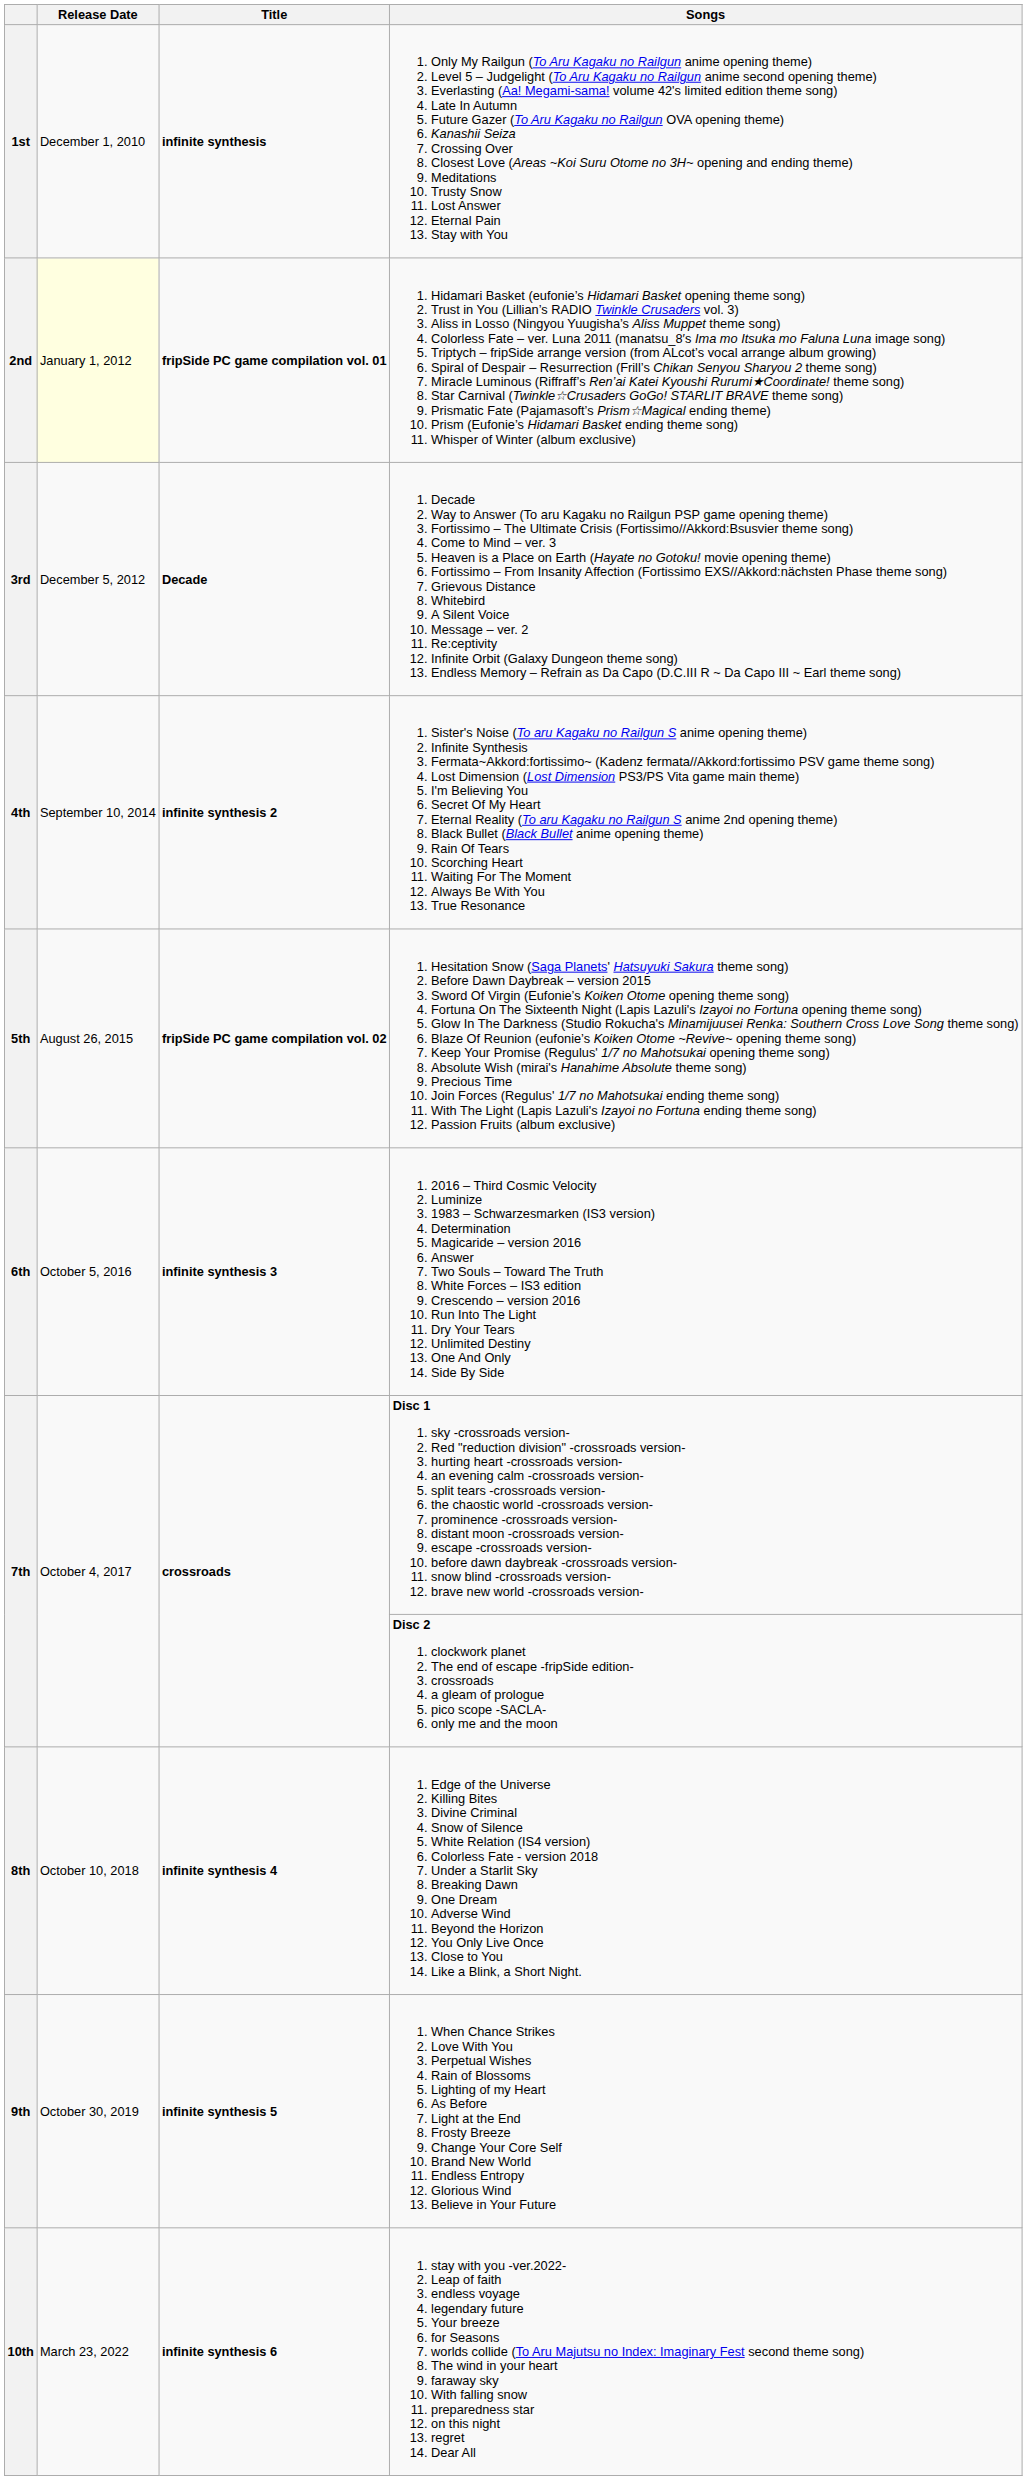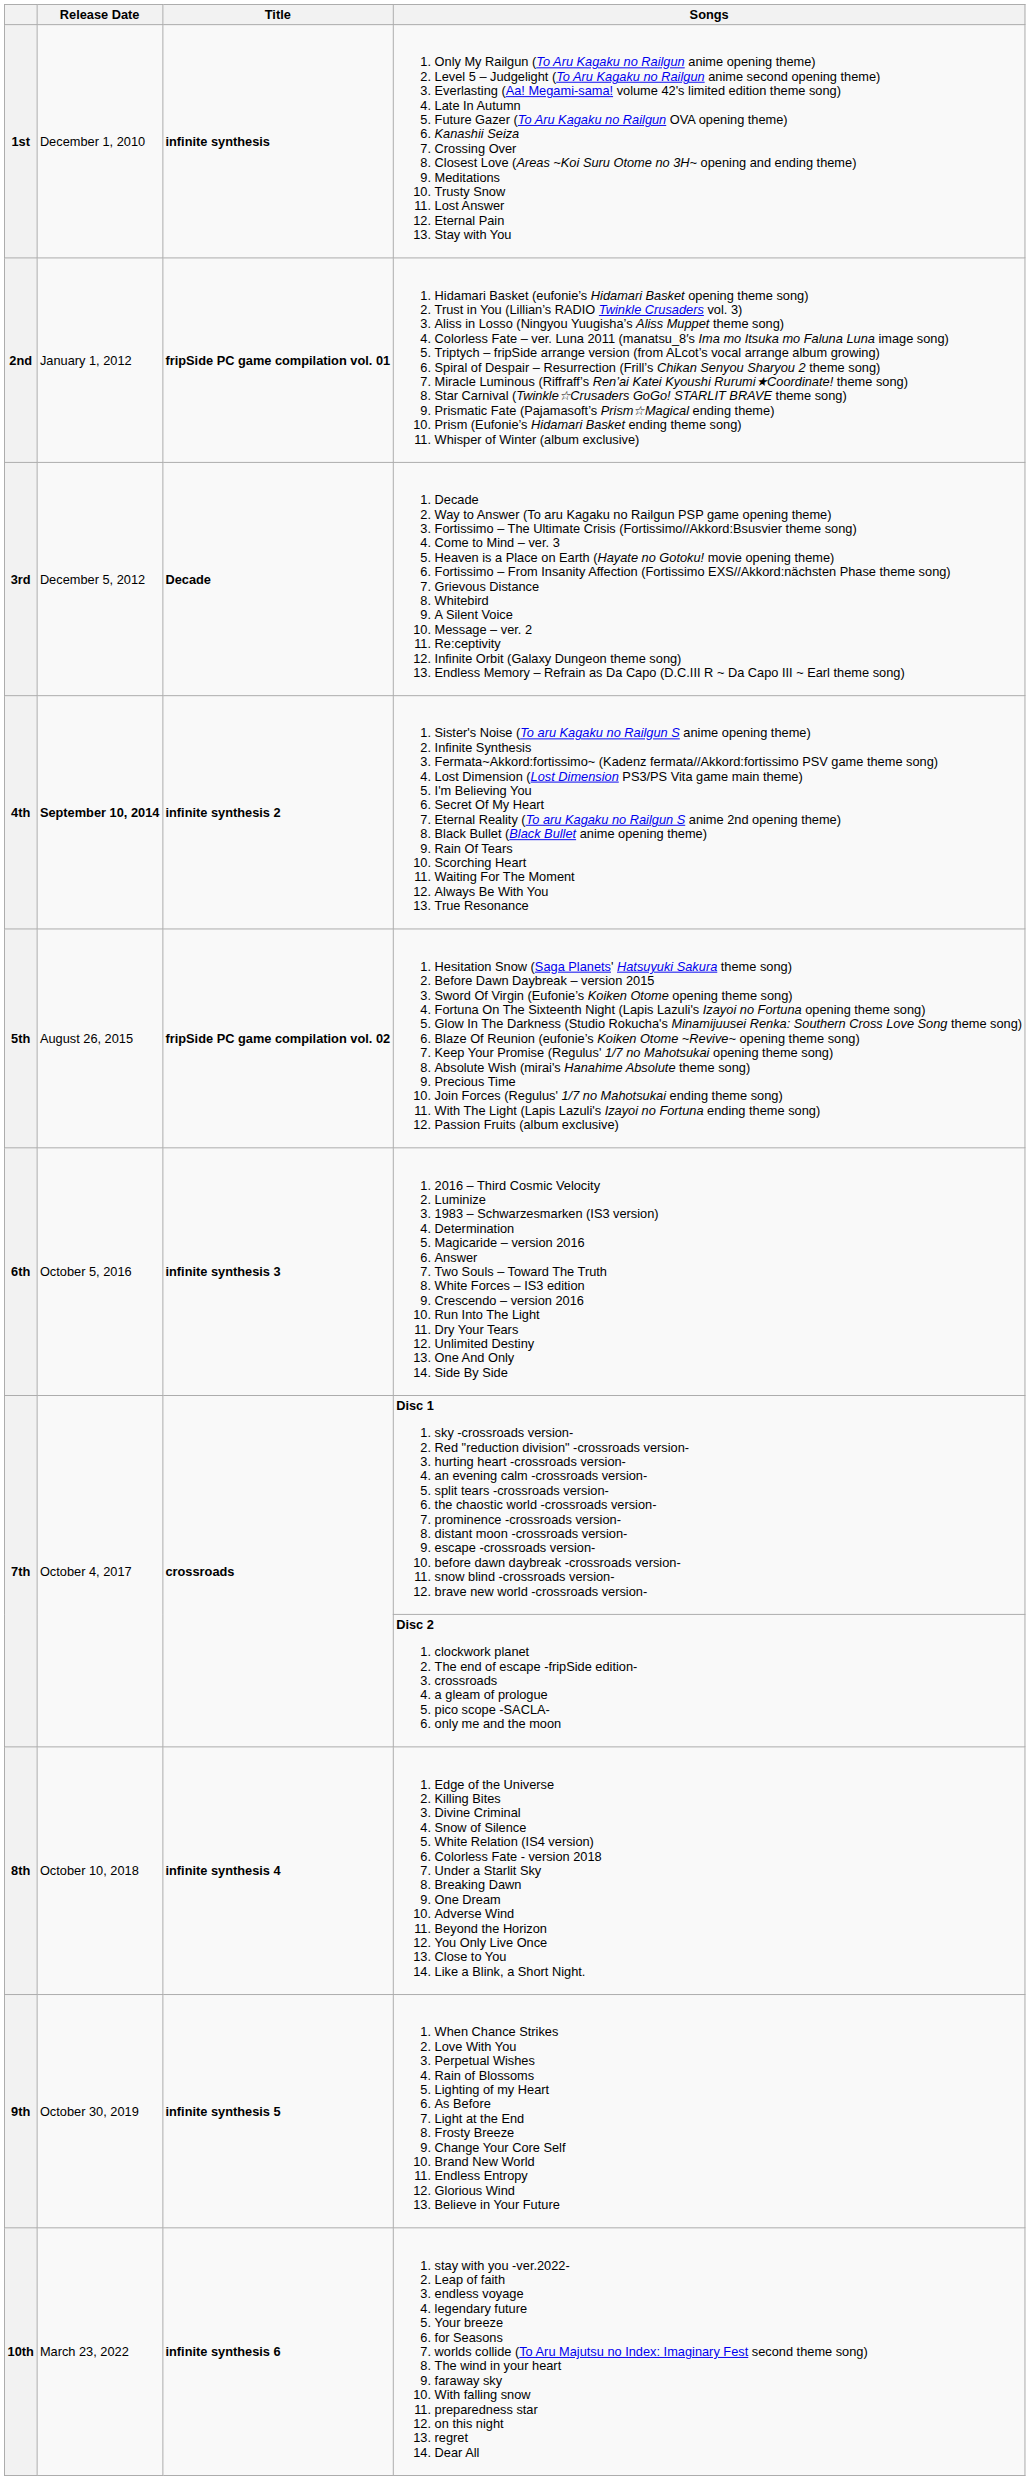(86, 361) lightyellow background -> (86, 361) no background
(98, 813) normal -> (100, 813) bold
